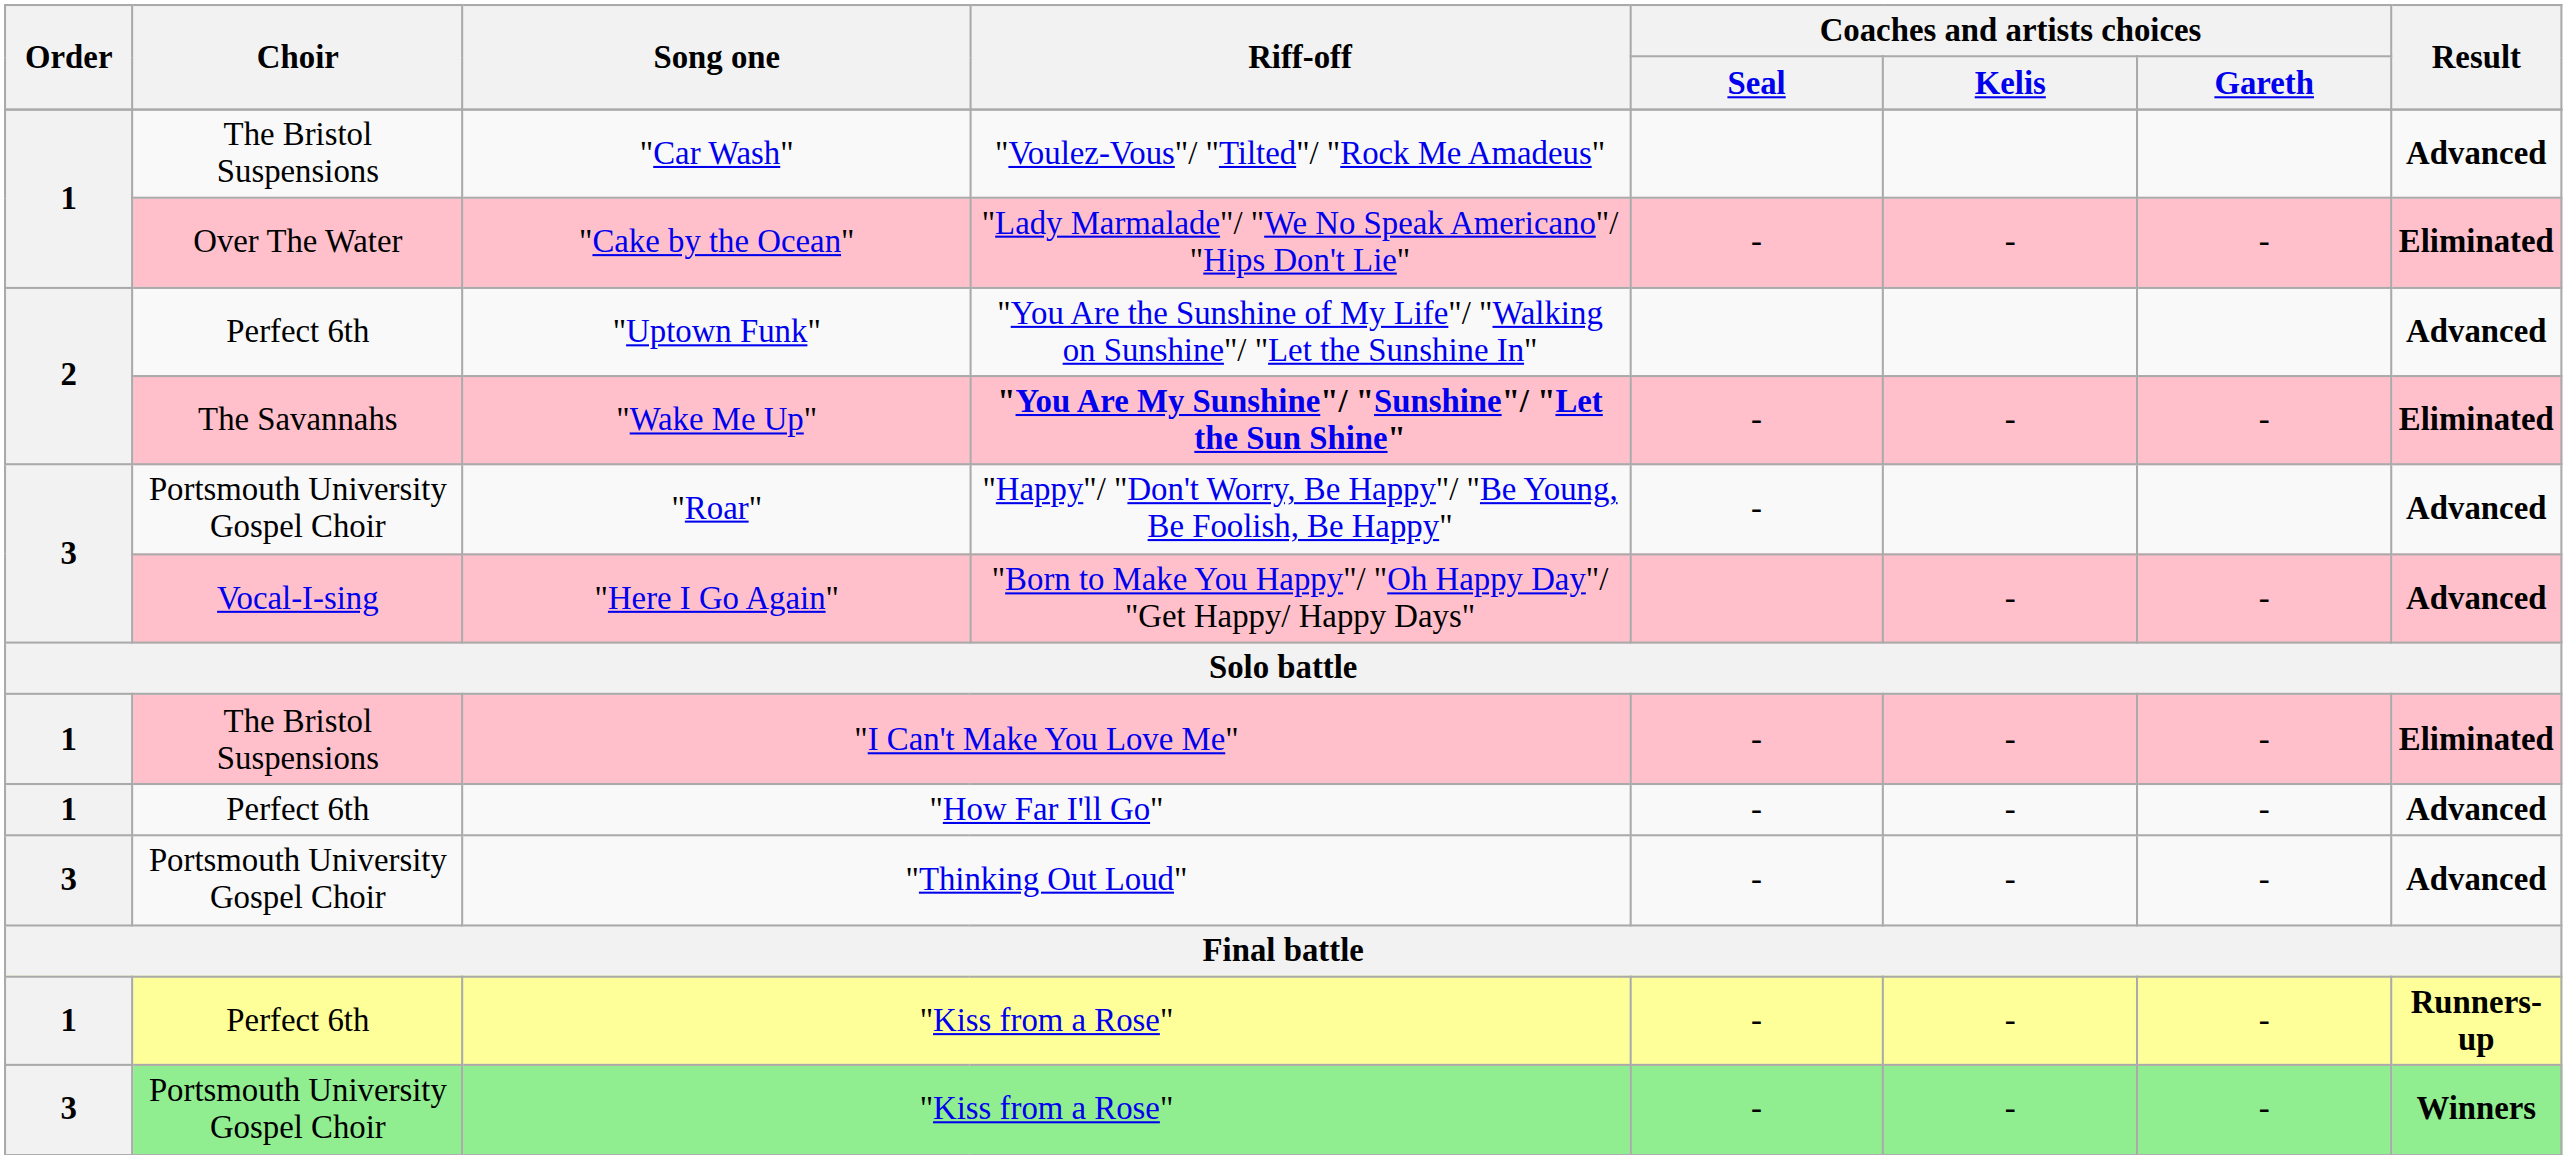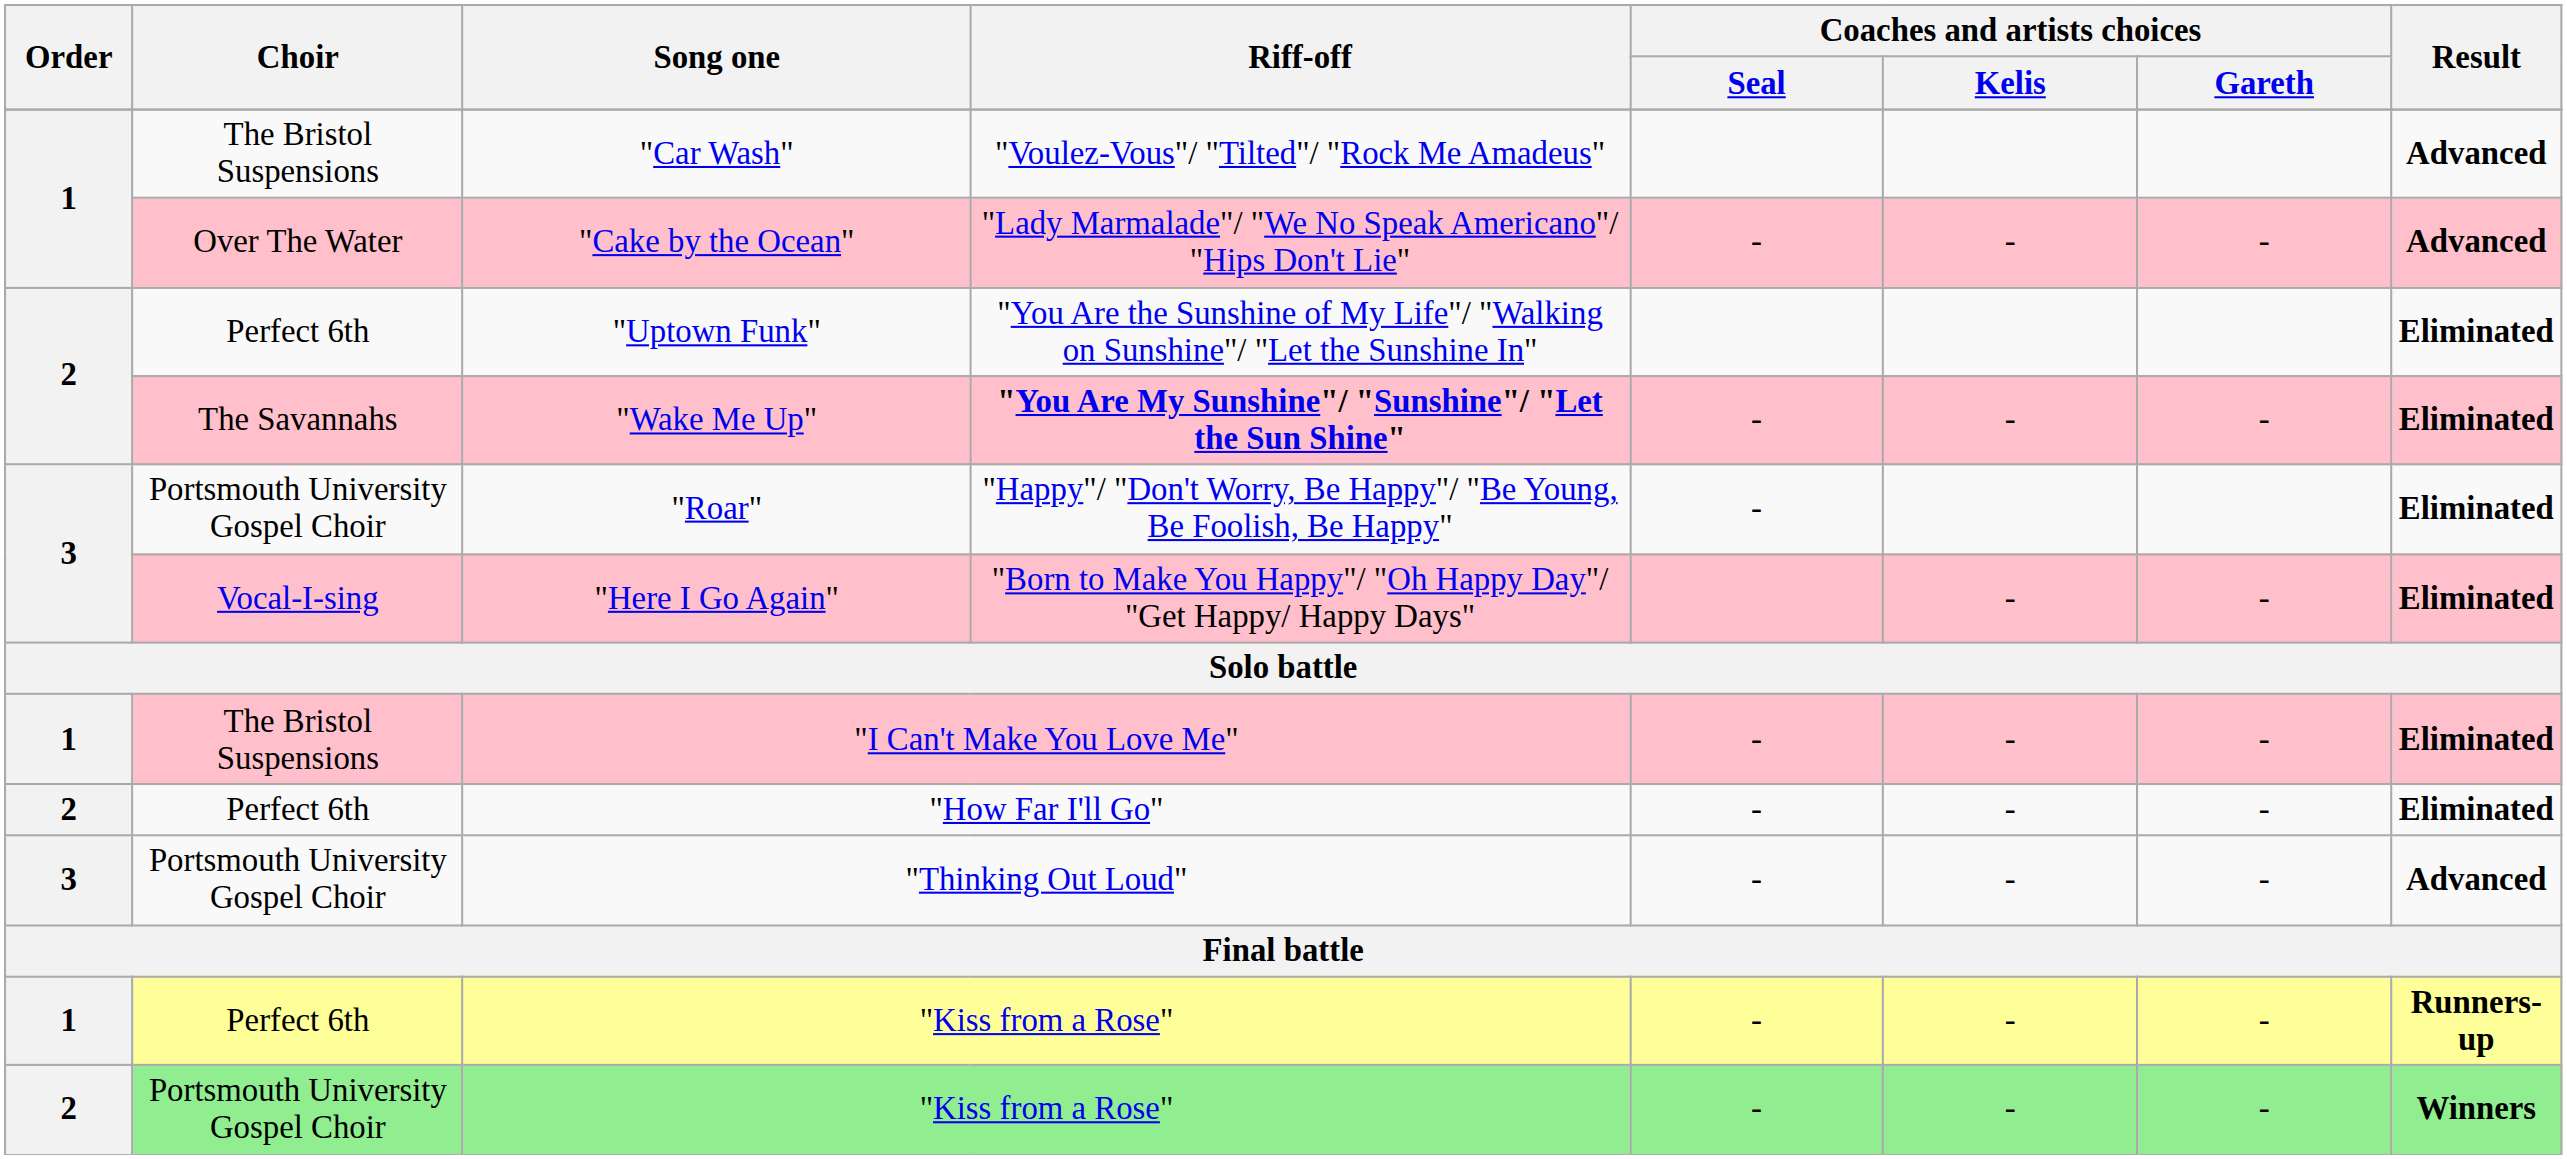(2476, 241) Eliminated -> (2476, 241) Advanced
(2476, 330) Advanced -> (2476, 330) Eliminated
(2476, 508) Advanced -> (2476, 508) Eliminated
(2476, 597) Advanced -> (2476, 597) Eliminated
(69, 808) 1 -> (69, 808) 2
(2476, 808) Advanced -> (2476, 808) Eliminated
(69, 1109) 3 -> (69, 1109) 2
